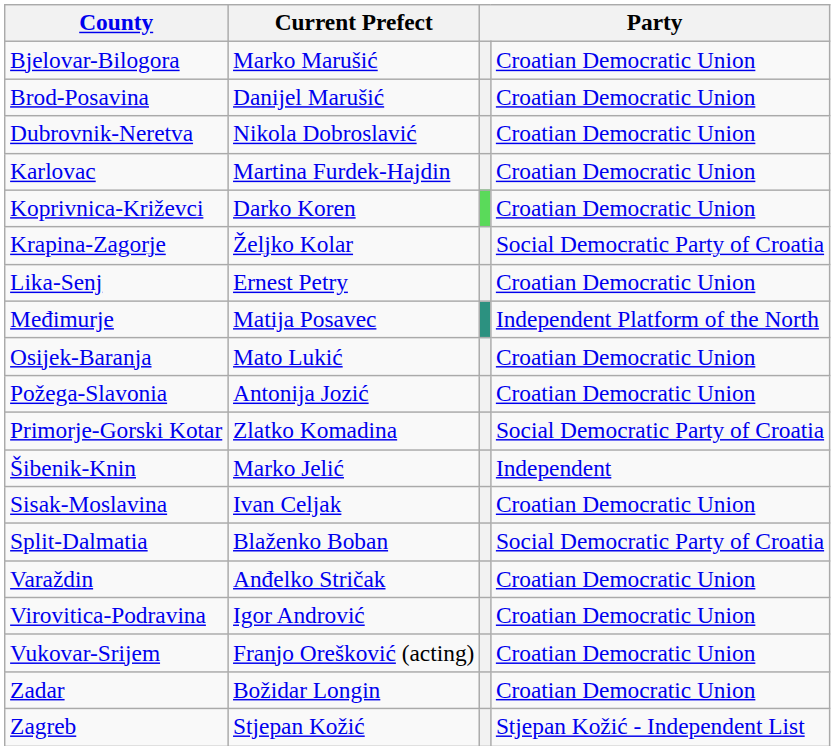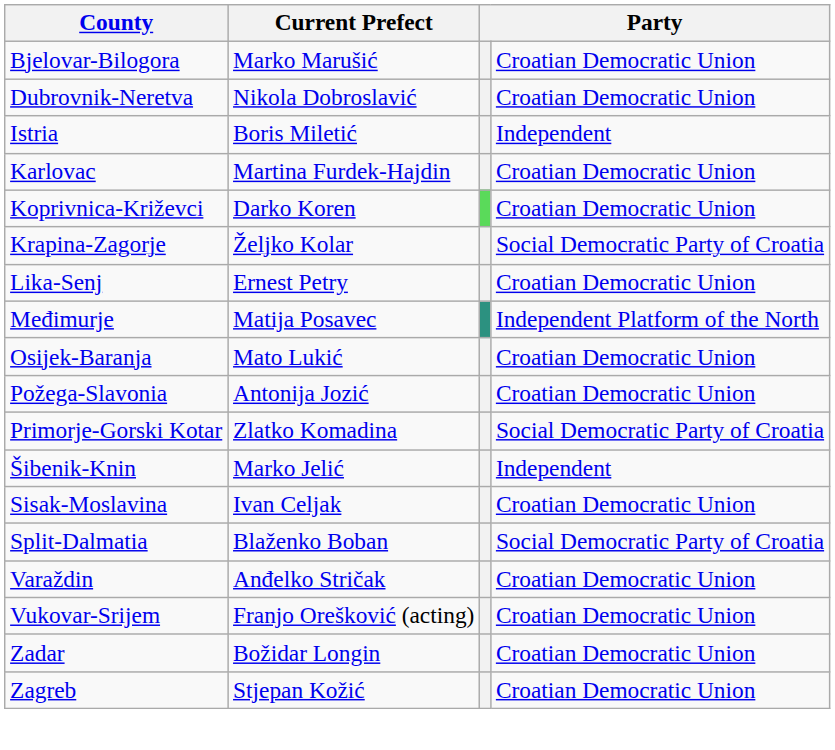- row: (80, 97)
+ row: (34, 134)
- row: (108, 615)
(650, 726) Stjepan Kožić - Independent List -> (626, 689) Croatian Democratic Union
